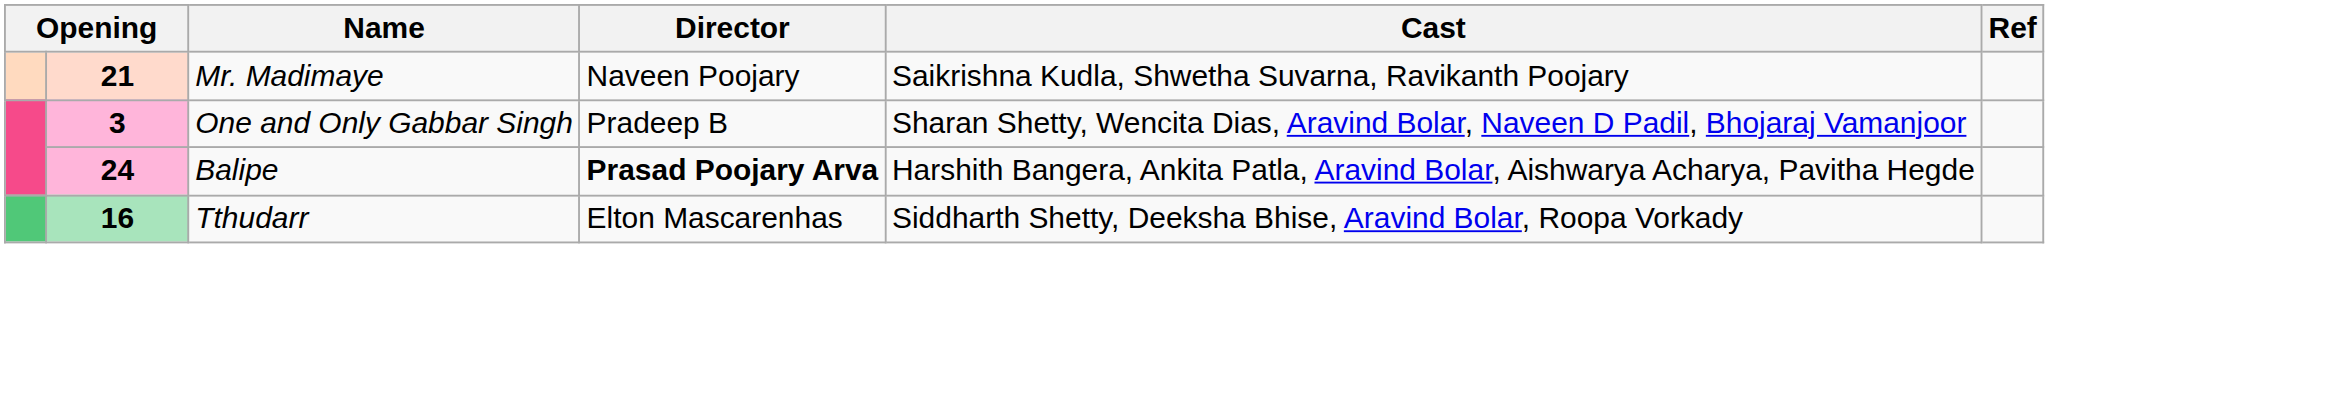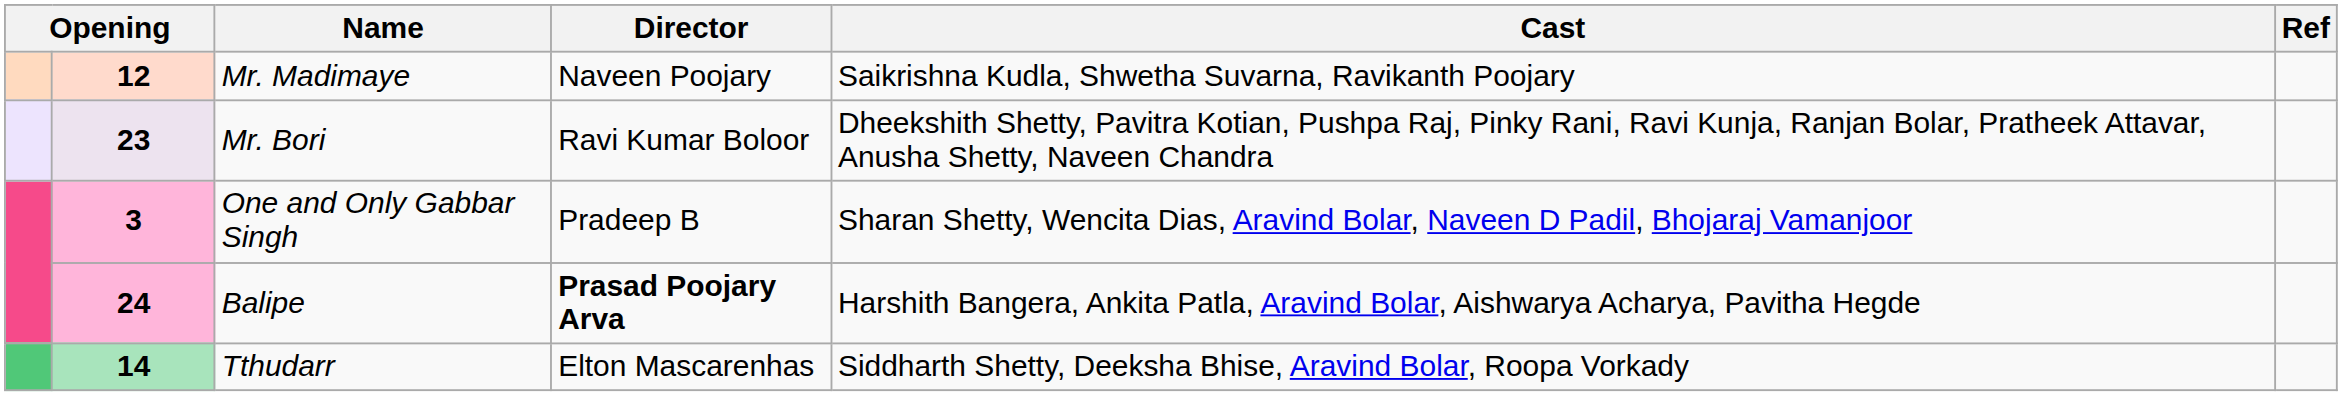(117, 75) 21 -> (134, 75) 12
+ row: (273, 139)
(117, 218) 16 -> (134, 366) 14
